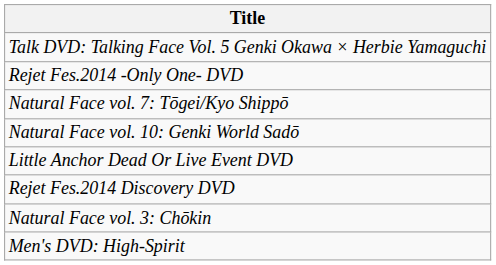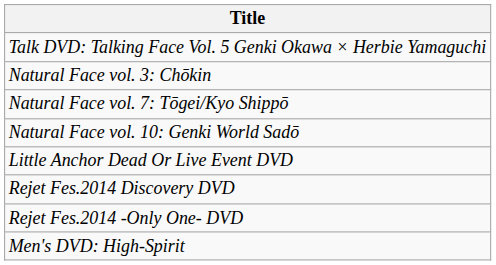(126, 75) Rejet Fes.2014 -Only One- DVD -> (110, 75) Natural Face vol. 3: Chōkin
(110, 217) Natural Face vol. 3: Chōkin -> (126, 217) Rejet Fes.2014 -Only One- DVD
